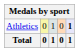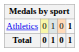(70, 26) lavender background -> (70, 26) no background
